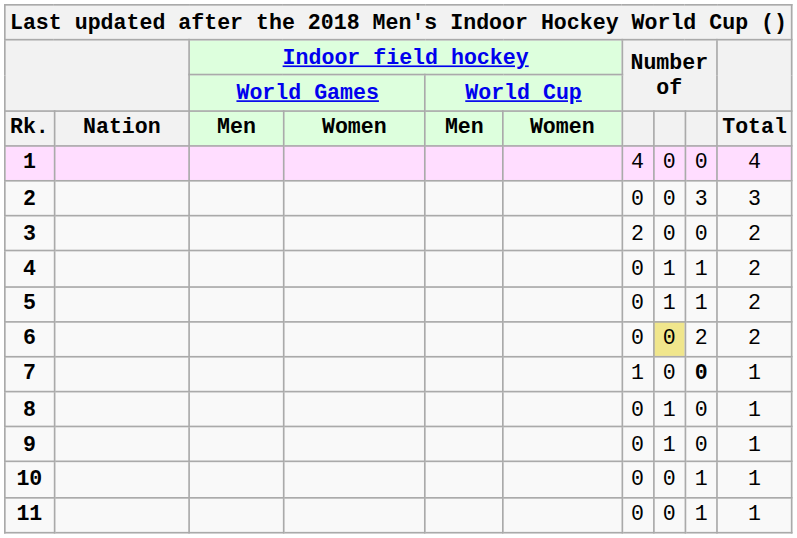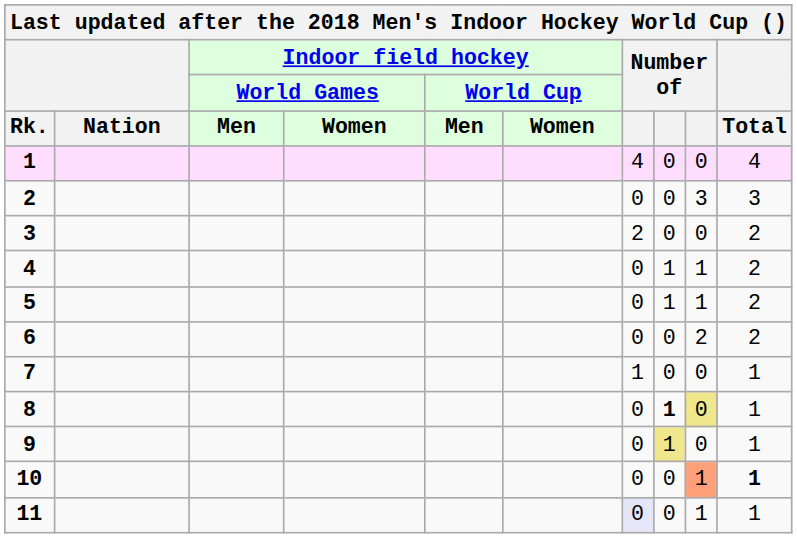(669, 339) khaki background -> (669, 339) no background
(701, 374) bold -> (701, 374) normal
(669, 409) normal -> (669, 409) bold
(701, 409) no background -> (701, 409) khaki background
(669, 444) no background -> (669, 444) khaki background
(701, 480) no background -> (701, 480) lightsalmon background
(755, 480) normal -> (755, 480) bold
(637, 515) no background -> (637, 515) lavender background
